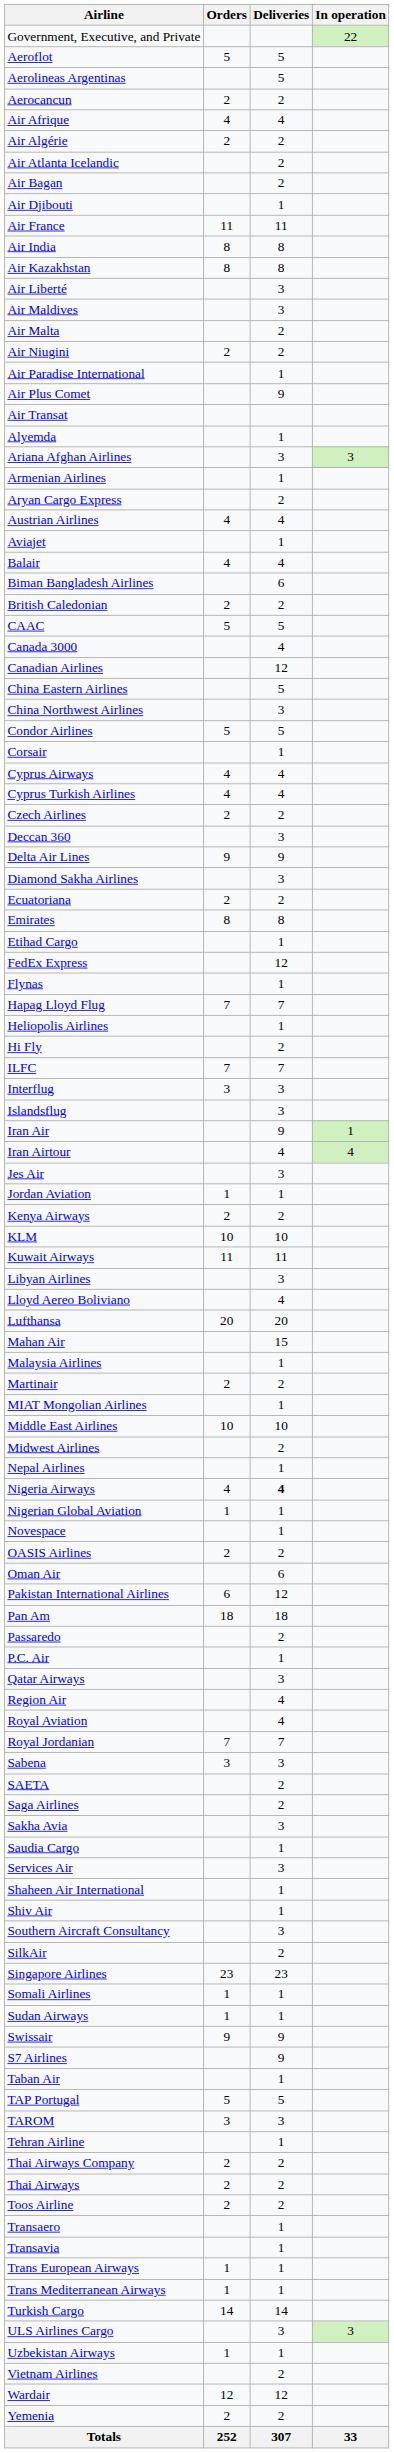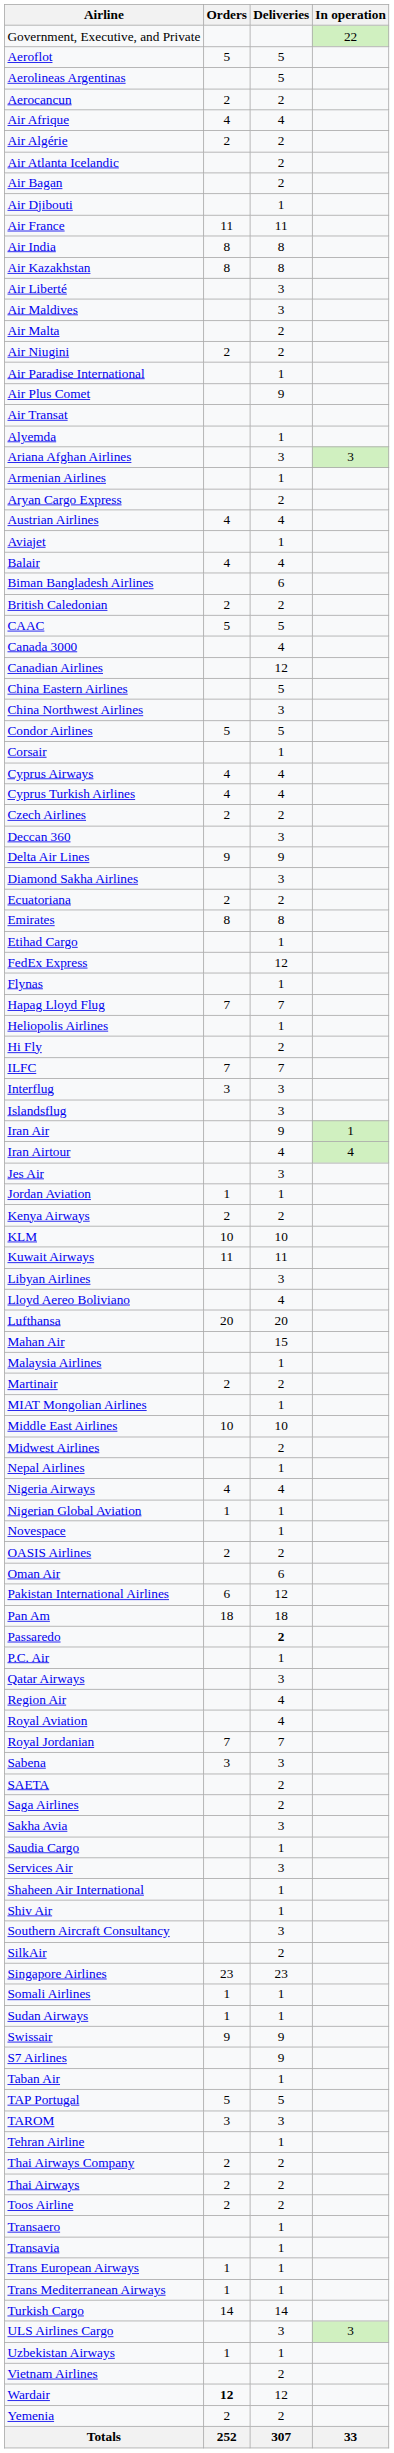(281, 1489) bold -> (281, 1489) normal
(281, 1636) normal -> (281, 1636) bold
(227, 2394) normal -> (227, 2394) bold
